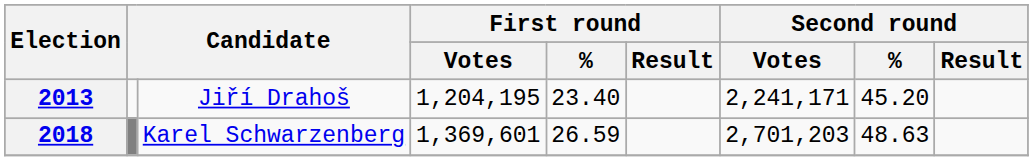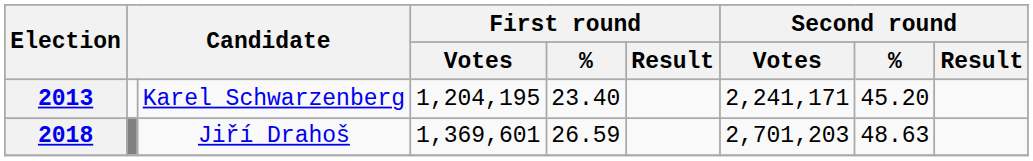(274, 99) Jiří Drahoš -> (274, 99) Karel Schwarzenberg
(274, 136) Karel Schwarzenberg -> (274, 136) Jiří Drahoš
